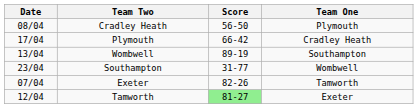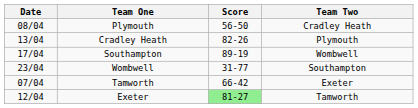columns swapped: (337, 11) <-> (133, 11)
(31, 40) 17/04 -> (31, 40) 13/04
(235, 40) 66-42 -> (235, 40) 82-26
(31, 54) 13/04 -> (31, 54) 17/04
(235, 82) 82-26 -> (235, 82) 66-42
